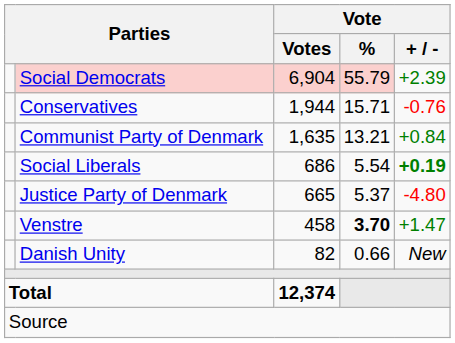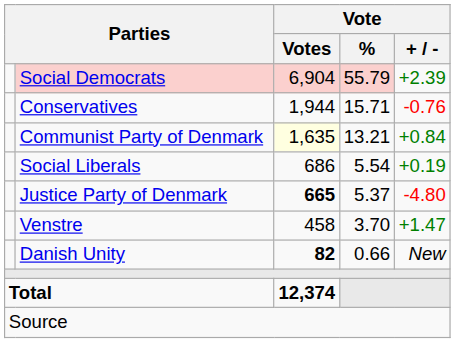(312, 136) no background -> (312, 136) lightyellow background
(422, 166) bold -> (422, 166) normal
(320, 195) normal -> (320, 195) bold
(372, 225) bold -> (372, 225) normal
(325, 254) normal -> (325, 254) bold
